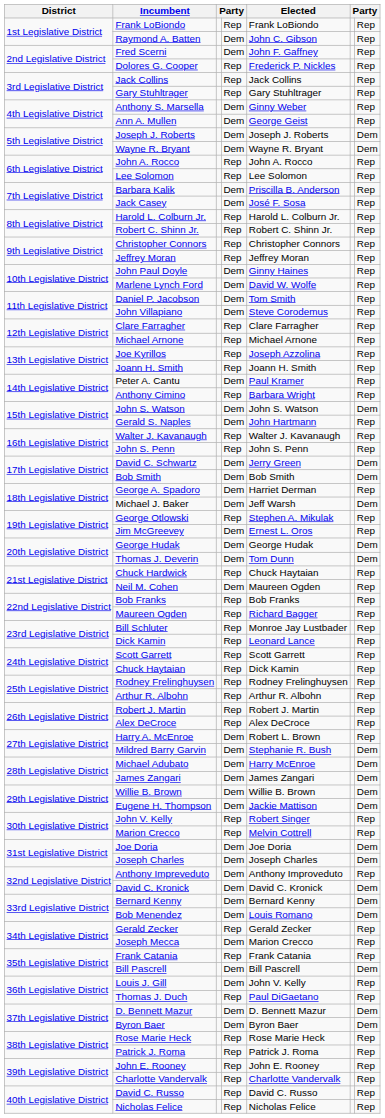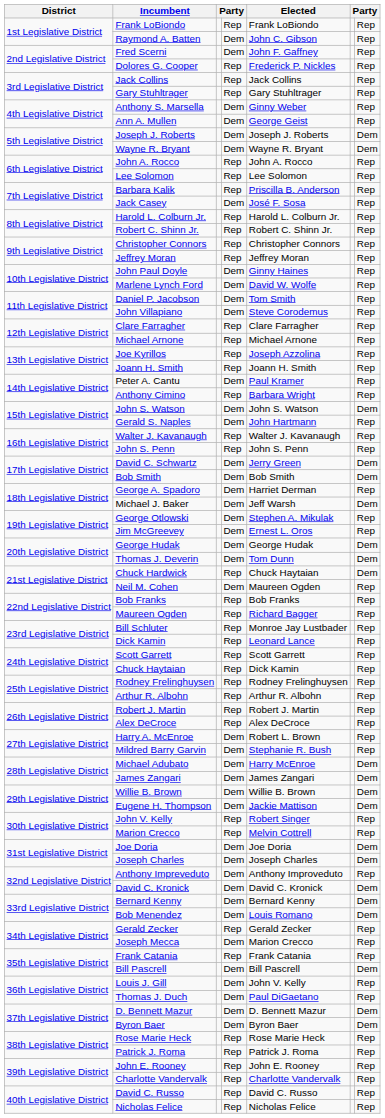(234, 189) Dem -> (232, 189) Rep
(232, 518) Rep -> (234, 518) Dem
(366, 572) Rep -> (367, 572) Dem
(367, 750) Dem -> (366, 750) Rep
(232, 997) Rep -> (234, 997) Dem
